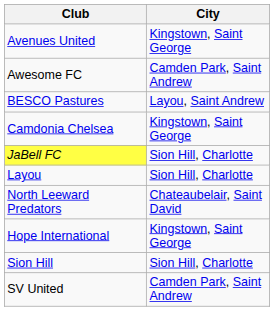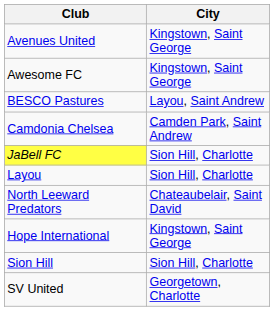(205, 75) Camden Park, Saint Andrew -> (196, 75) Kingstown, Saint George
(196, 128) Kingstown, Saint George -> (205, 128) Camden Park, Saint Andrew
(205, 289) Camden Park, Saint Andrew -> (185, 289) Georgetown, Charlotte
